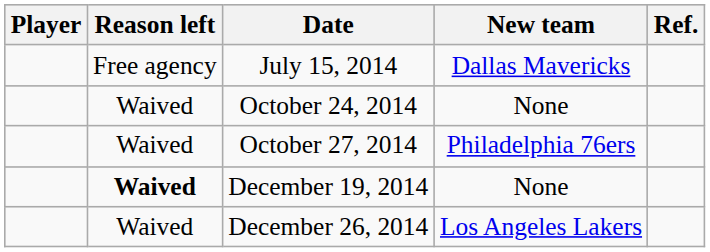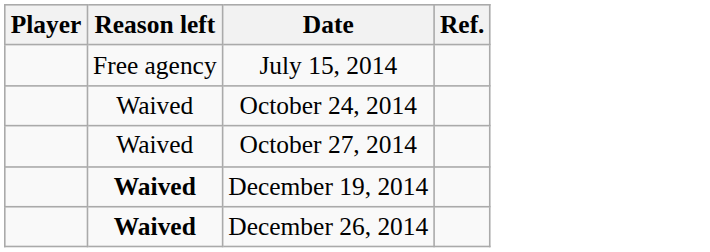- column: (541, 24)
(155, 226) normal -> (155, 226) bold
